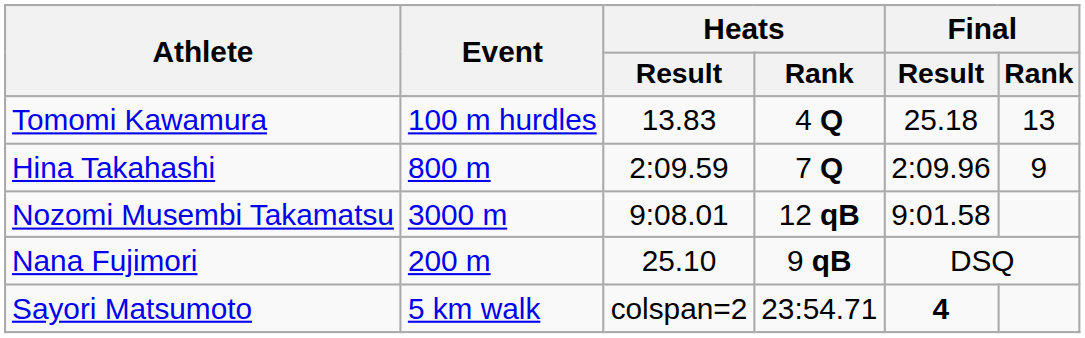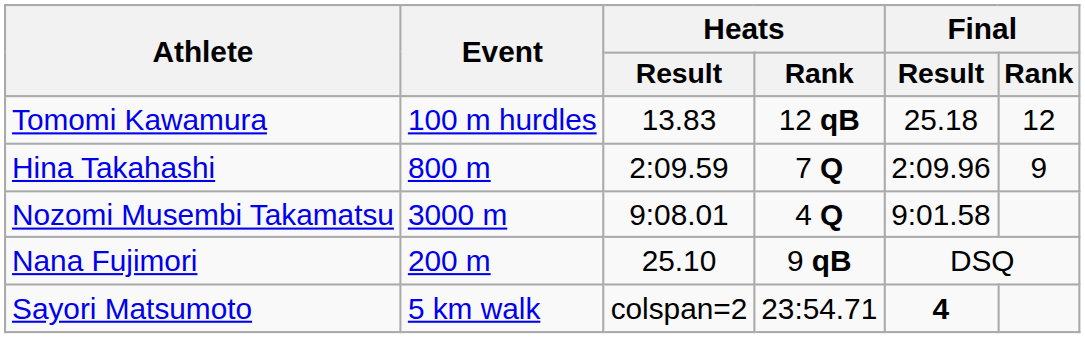(819, 121) 4 Q -> (819, 121) 12 qB
(1039, 121) 13 -> (1039, 121) 12
(819, 215) 12 qB -> (819, 215) 4 Q
